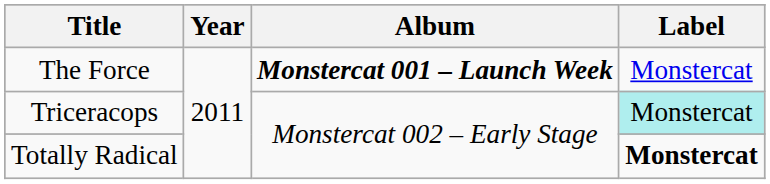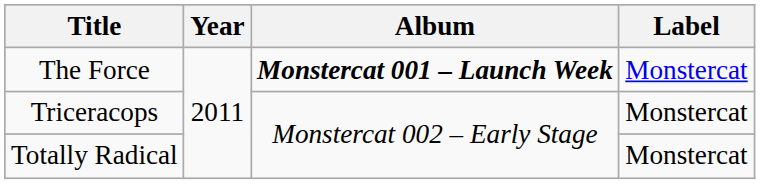(692, 112) paleturquoise background -> (686, 112) no background
(692, 155) bold -> (686, 155) normal
